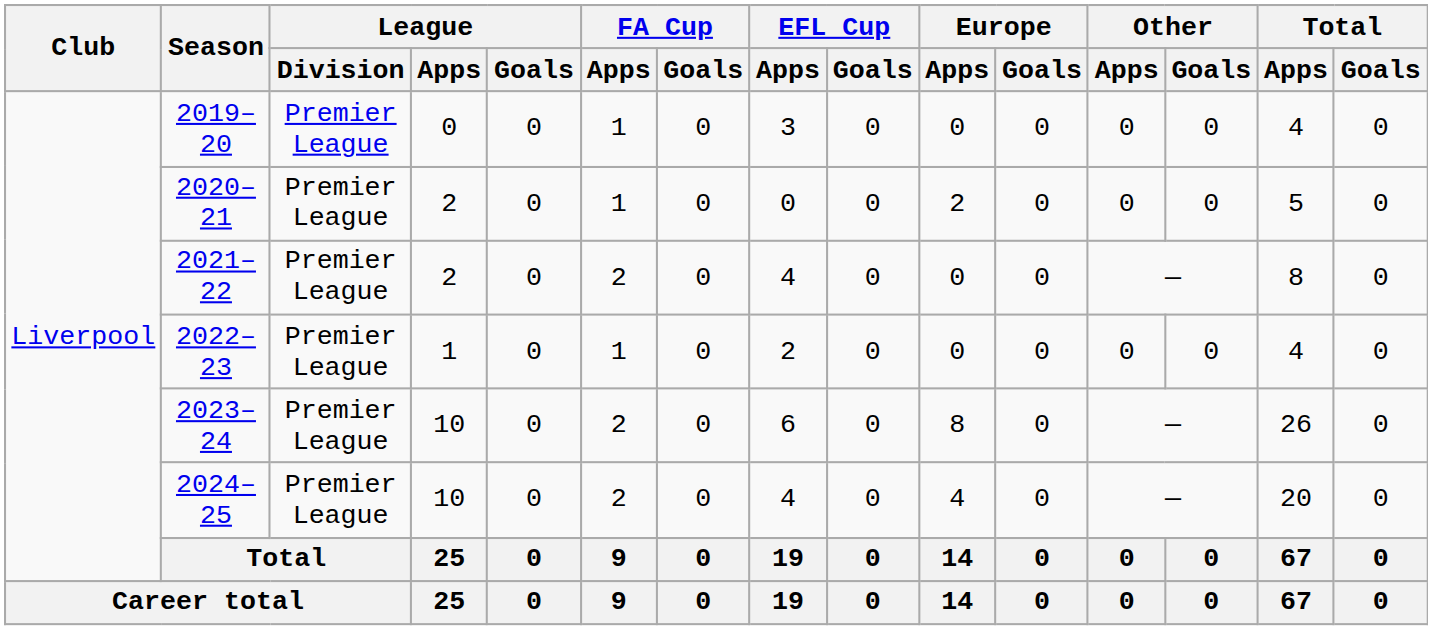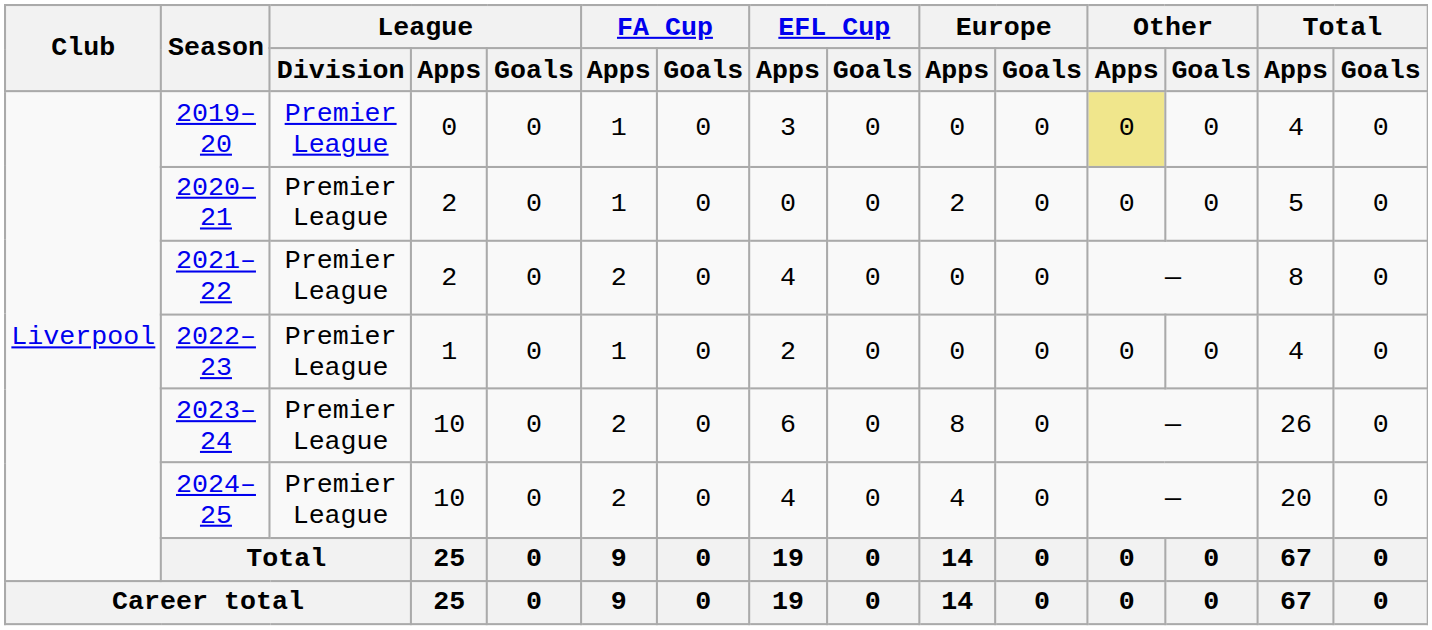(1127, 129) no background -> (1127, 129) khaki background
